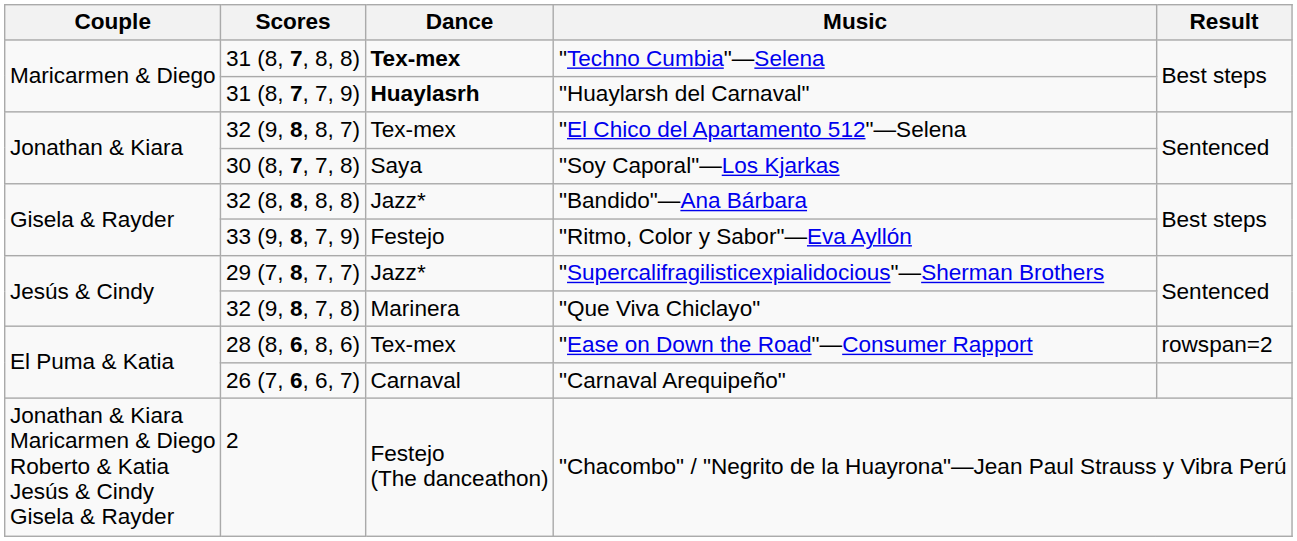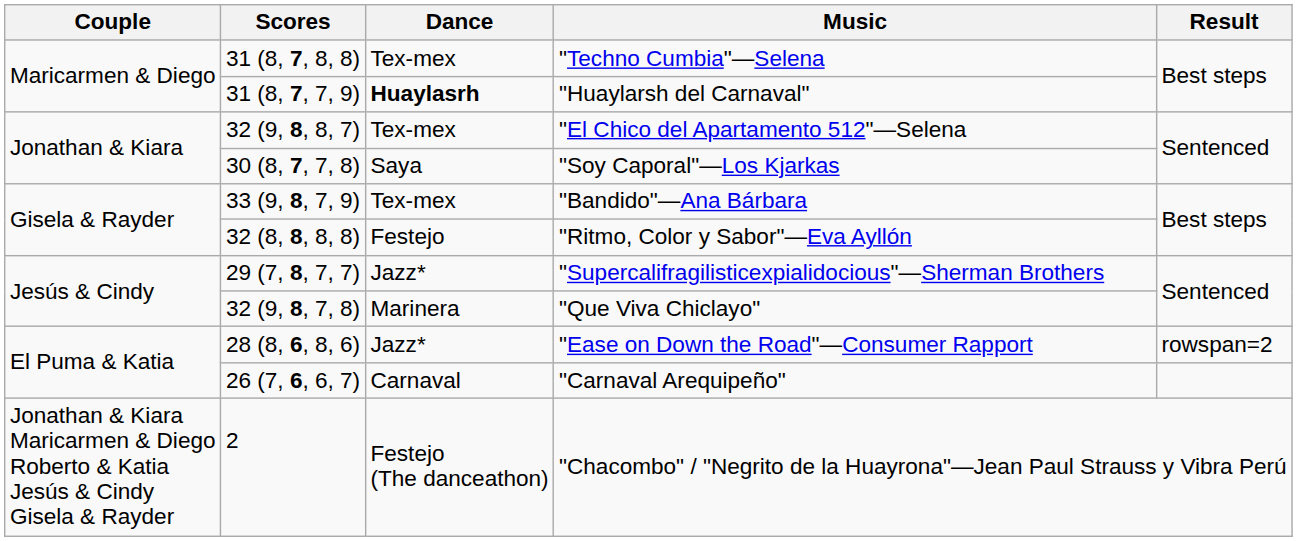(415, 58) bold -> (413, 58) normal
(293, 201) 32 (8, 8, 8, 8) -> (293, 201) 33 (9, 8, 7, 9)
(398, 201) Jazz* -> (413, 201) Tex-mex
(293, 237) 33 (9, 8, 7, 9) -> (293, 237) 32 (8, 8, 8, 8)
(413, 344) Tex-mex -> (398, 344) Jazz*
